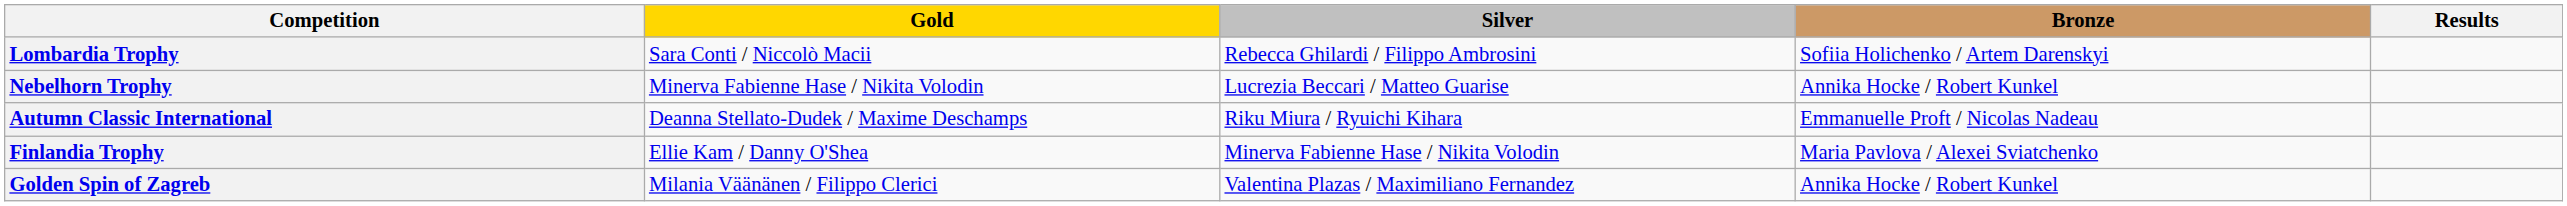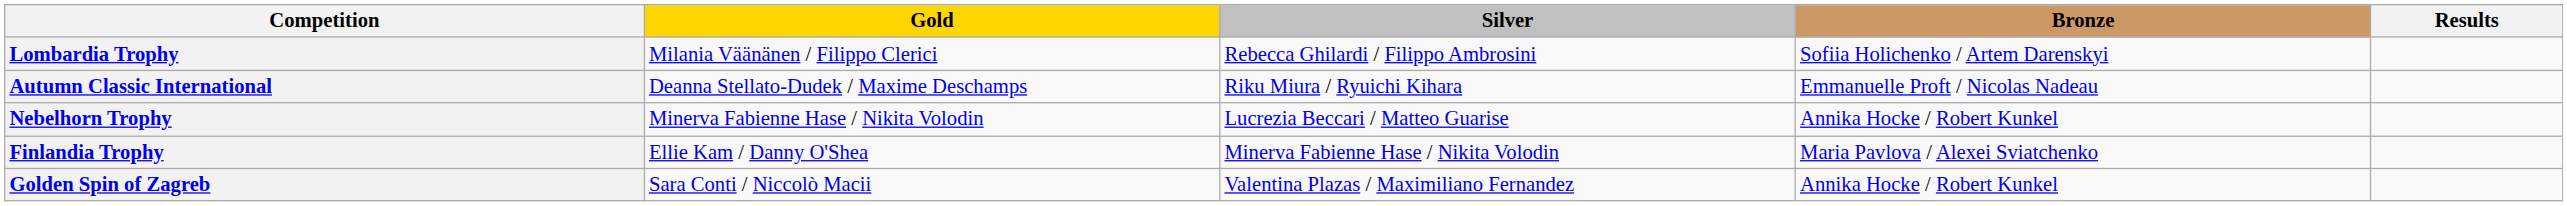(760, 53) Sara Conti / Niccolò Macii -> (793, 53) Milania Väänänen / Filippo Clerici
rows swapped: (141, 119) <-> (91, 86)
(793, 184) Milania Väänänen / Filippo Clerici -> (760, 184) Sara Conti / Niccolò Macii
